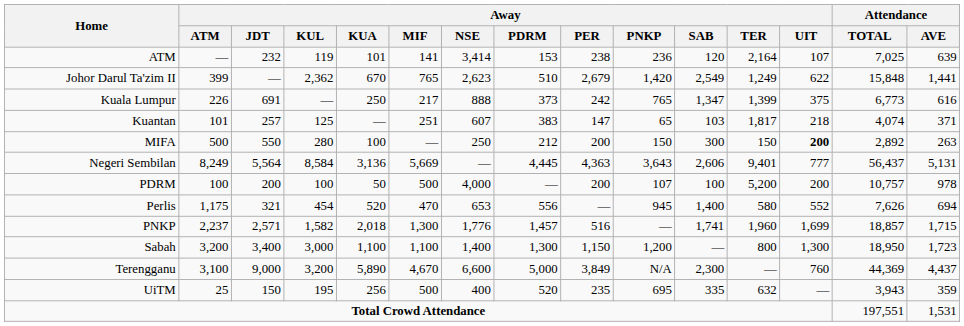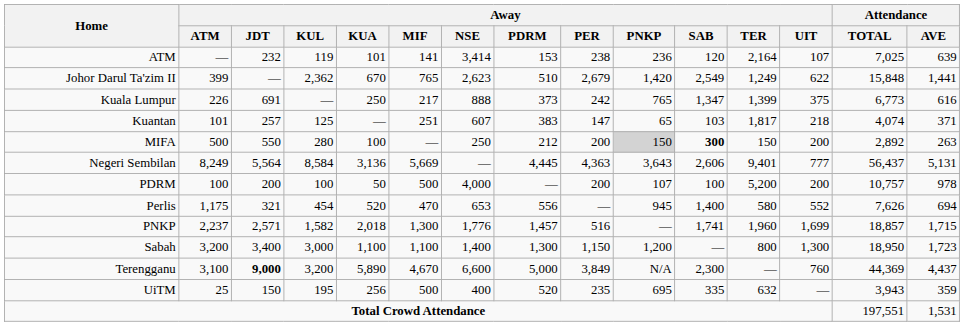(662, 142) no background -> (662, 142) lightgrey background
(715, 142) normal -> (715, 142) bold
(820, 142) bold -> (820, 142) normal
(266, 269) normal -> (266, 269) bold
